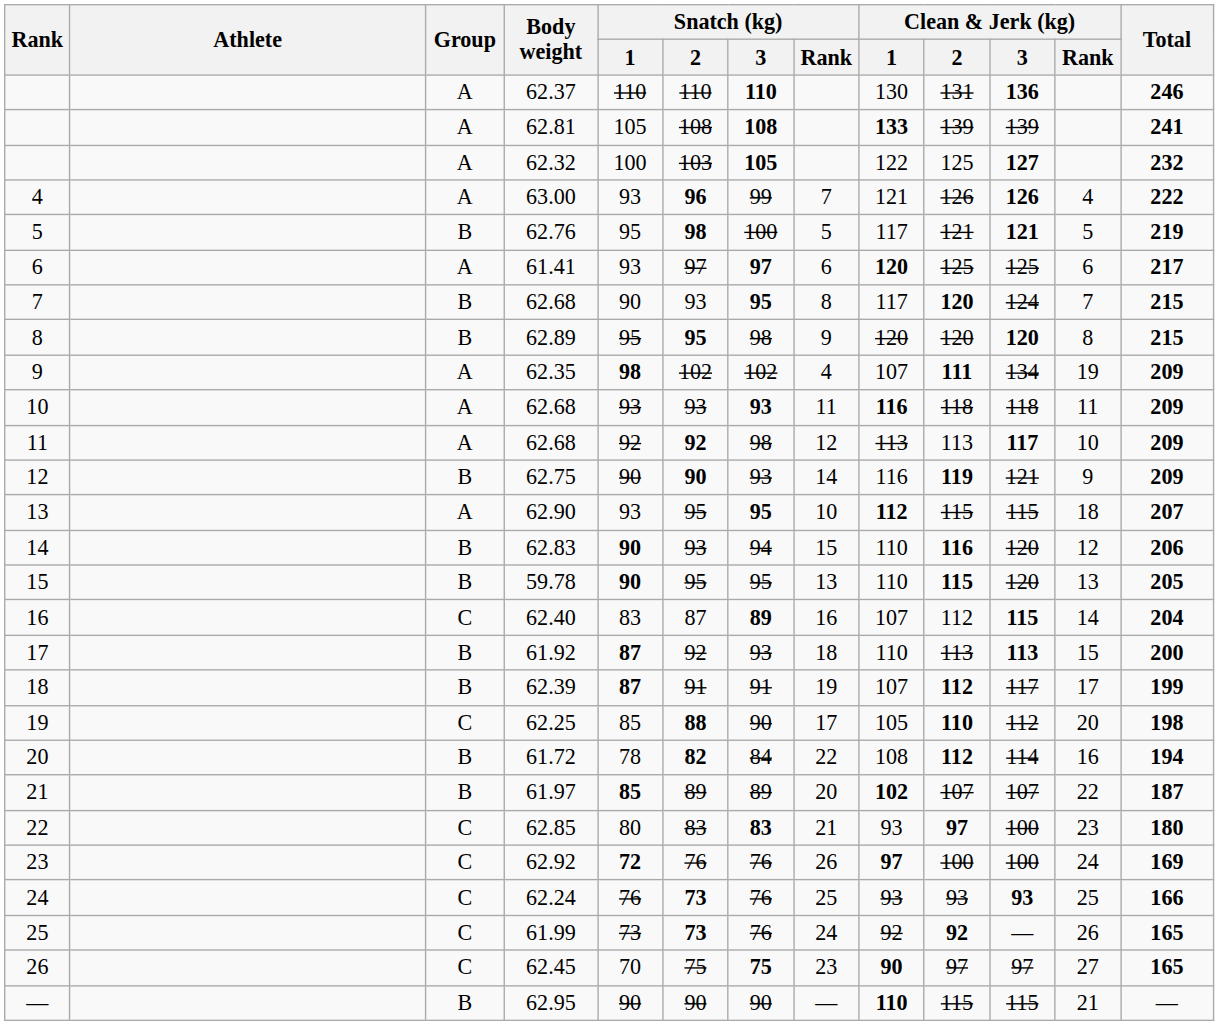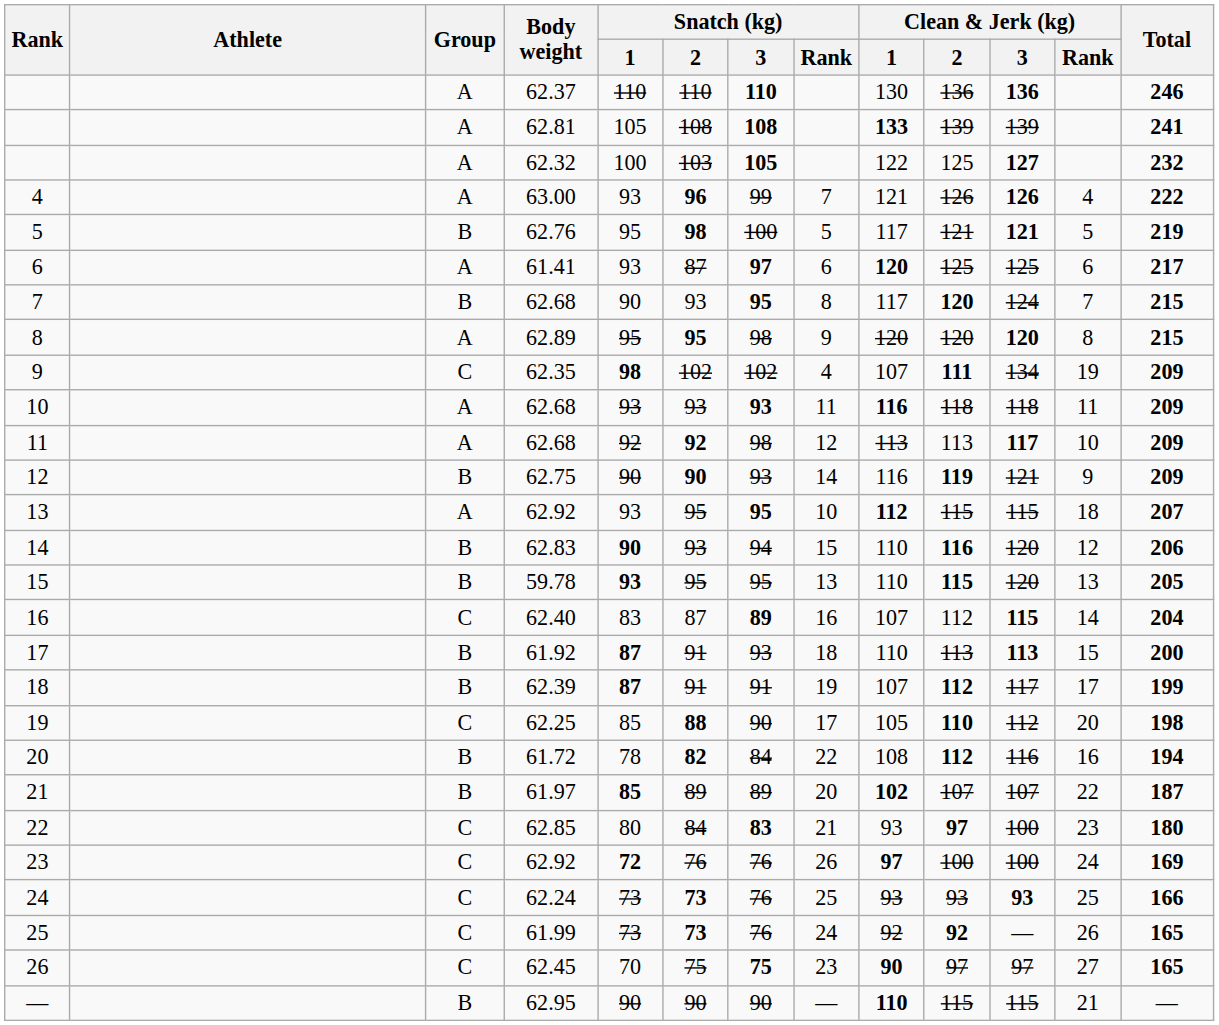(957, 92) 131 -> (957, 92) 136
(695, 267) 97 -> (695, 267) 87
(465, 337) B -> (465, 337) A
(465, 372) A -> (465, 372) C
(551, 512) 62.90 -> (551, 512) 62.92
(630, 582) 90 -> (630, 582) 93
(695, 652) 92 -> (695, 652) 91
(1022, 757) 114 -> (1022, 757) 116
(695, 827) 83 -> (695, 827) 84
(630, 897) 76 -> (630, 897) 73
